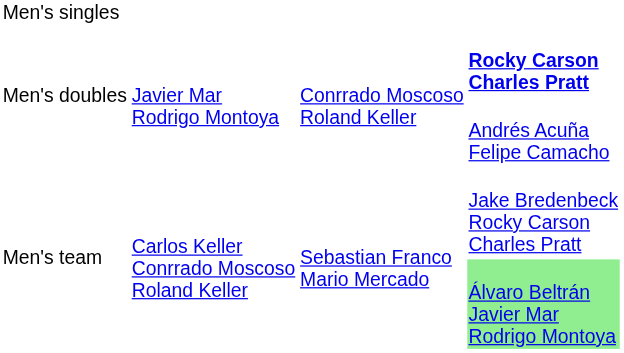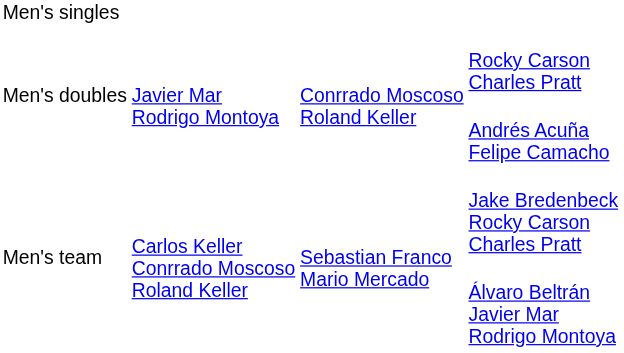(534, 71) bold -> (529, 71) normal
(542, 314) lightgreen background -> (542, 314) no background
